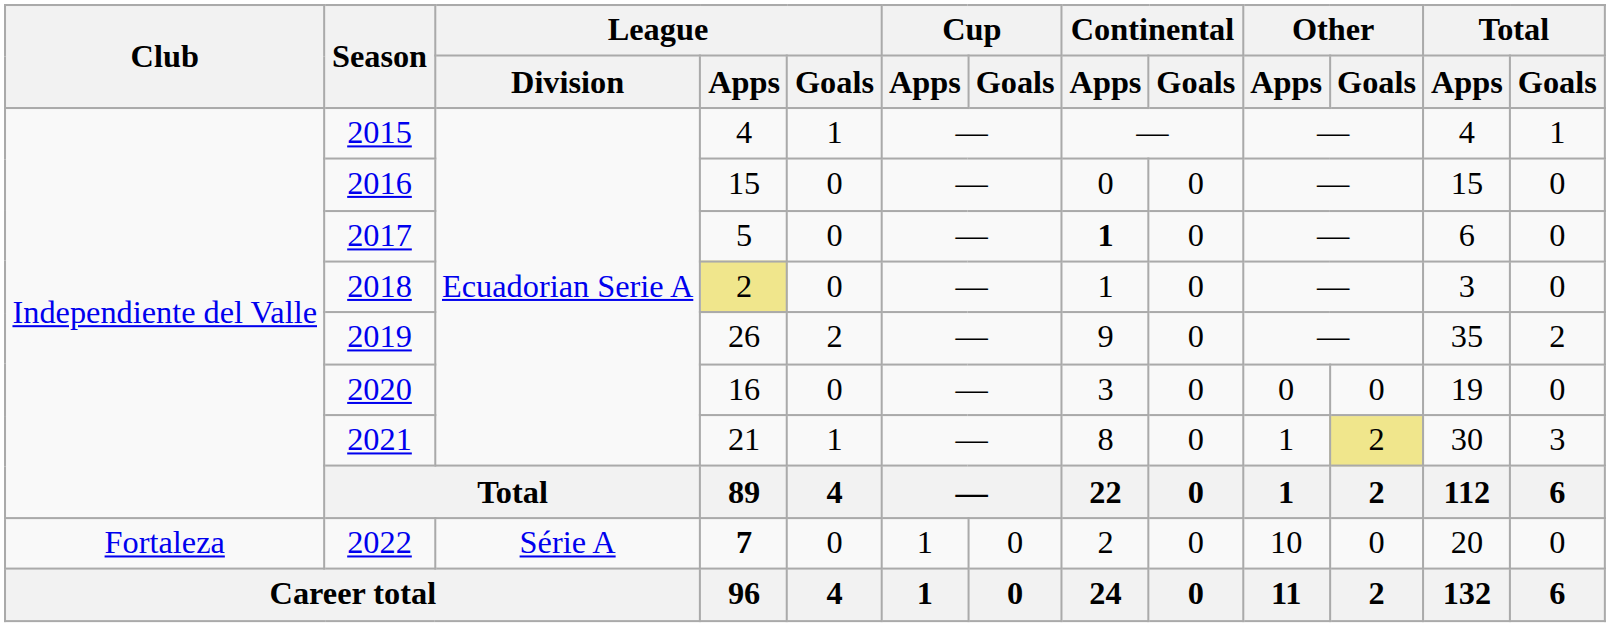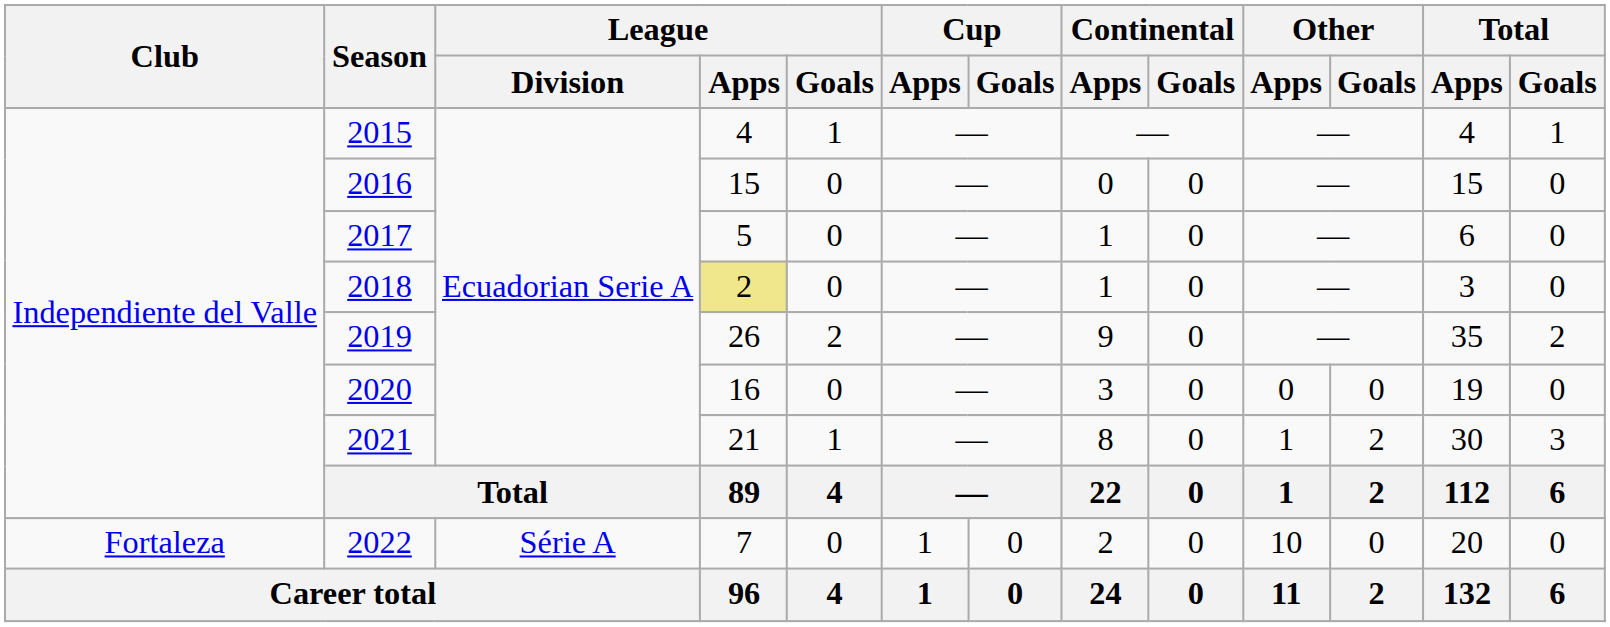(1105, 235) bold -> (1105, 235) normal
(1377, 440) khaki background -> (1377, 440) no background
(744, 542) bold -> (744, 542) normal
